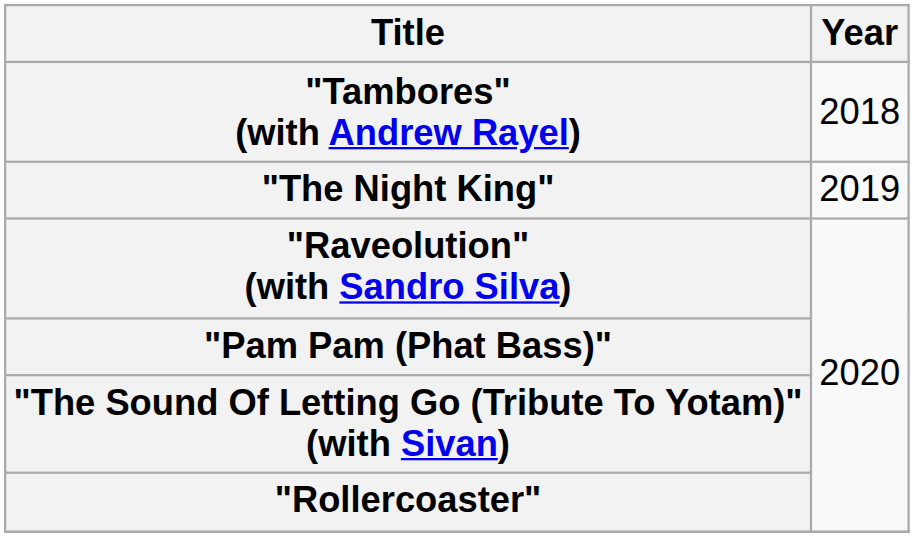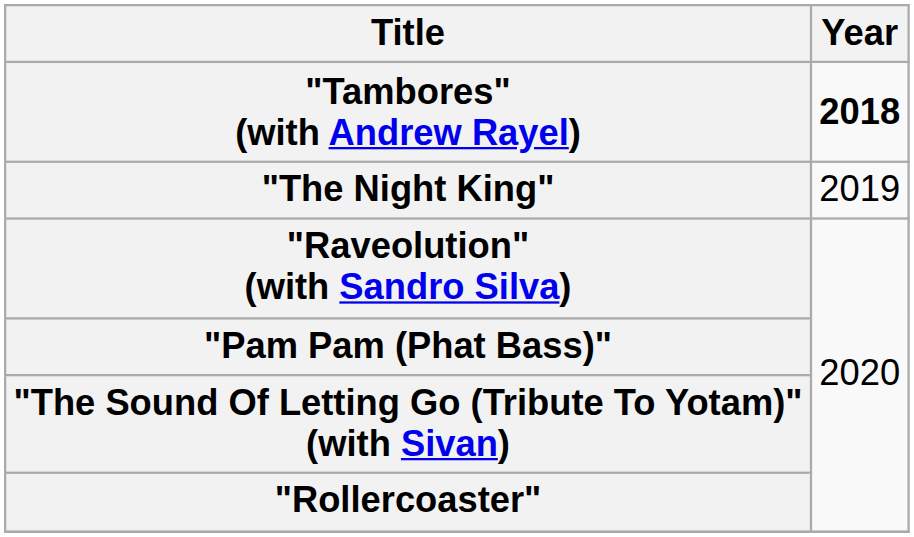(860, 111) normal -> (860, 111) bold
